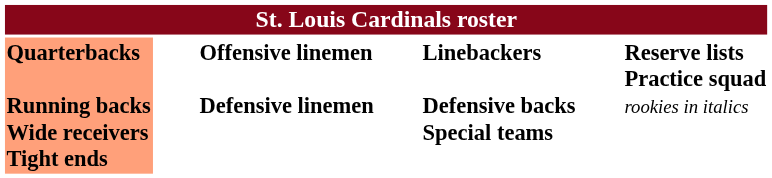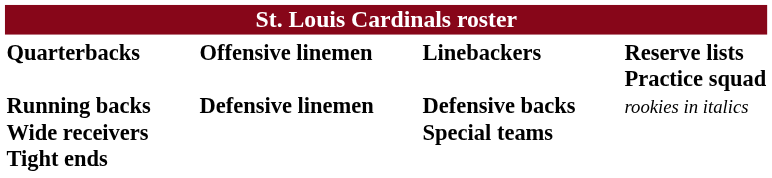(79, 105) lightsalmon background -> (79, 105) no background
